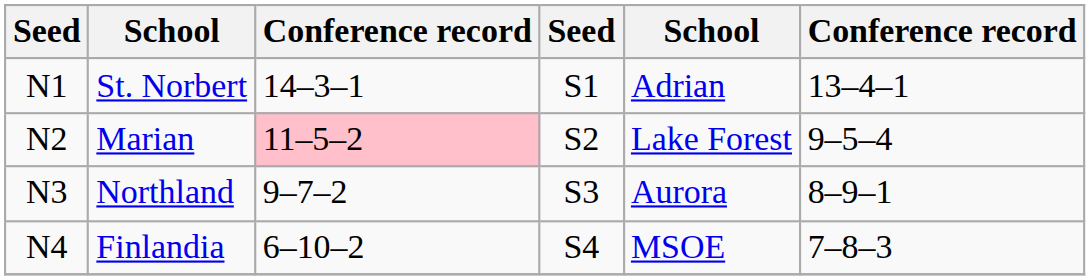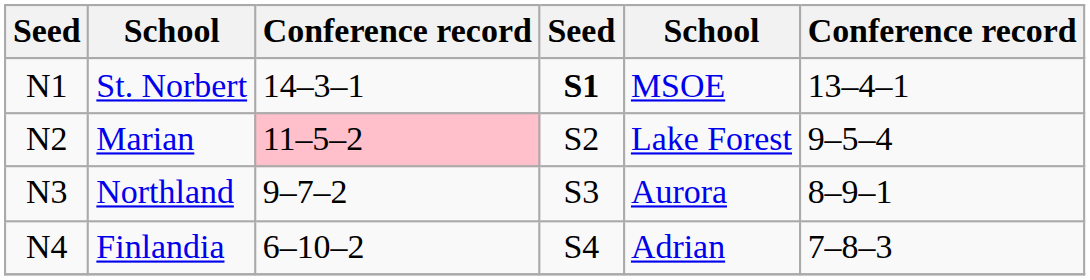(581, 85) normal -> (581, 85) bold
(678, 85) Adrian -> (678, 85) MSOE
(678, 246) MSOE -> (678, 246) Adrian
